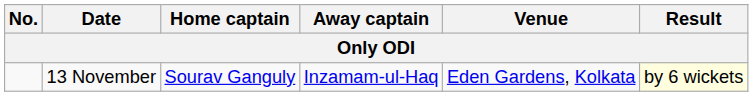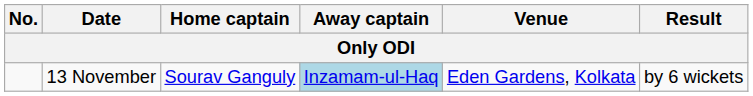(371, 76) no background -> (371, 76) lightblue background
(694, 76) lightyellow background -> (694, 76) no background
